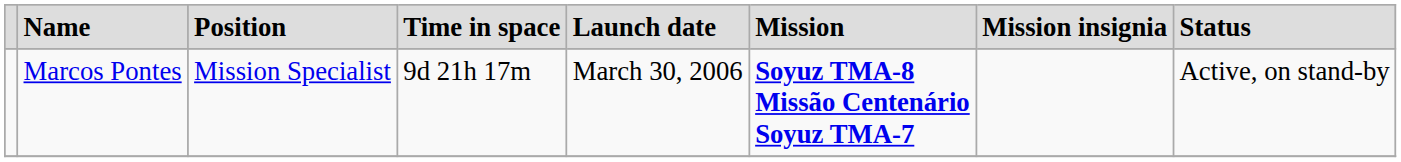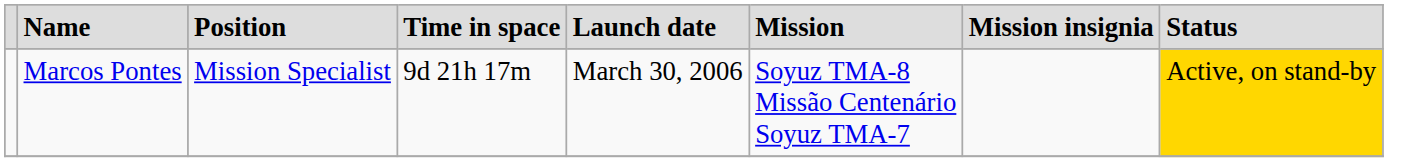(862, 102) bold -> (856, 102) normal
(1285, 70) no background -> (1271, 70) gold background
